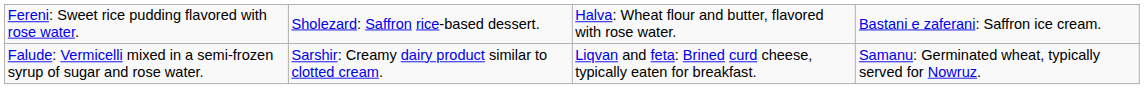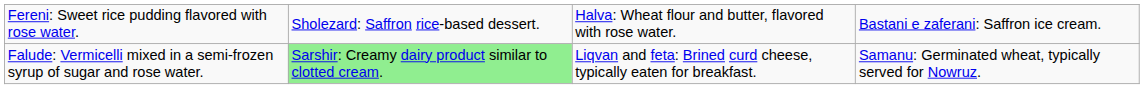(419, 63) no background -> (419, 63) lightgreen background
